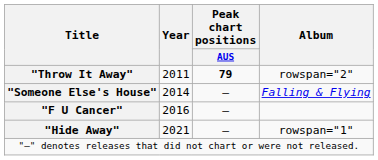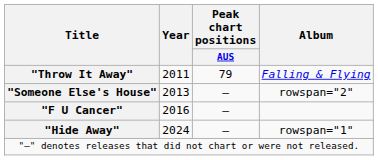(226, 74) bold -> (226, 74) normal
(316, 74) rowspan="2" -> (316, 74) Falling & Flying
(176, 93) 2014 -> (176, 93) 2013
(316, 93) Falling & Flying -> (316, 93) rowspan="2"
(176, 129) 2021 -> (176, 129) 2024
